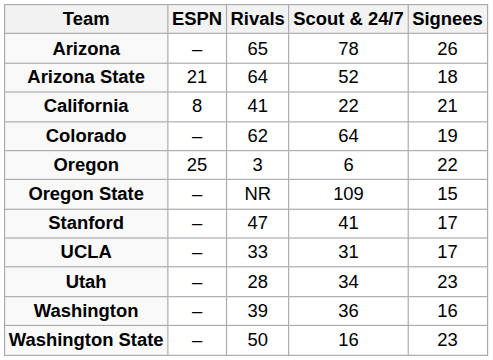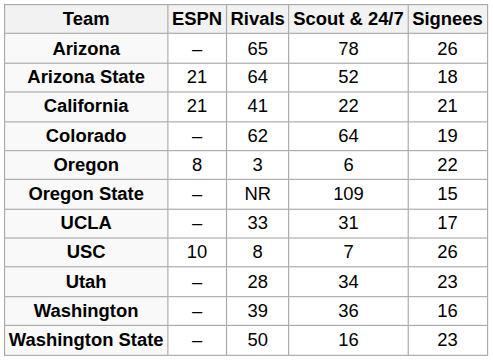(197, 106) 8 -> (197, 106) 21
(197, 164) 25 -> (197, 164) 8
- row: (86, 223)
+ row: (86, 252)
